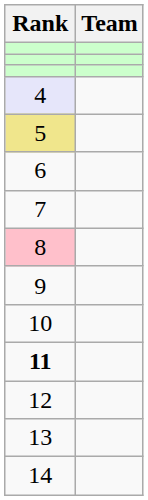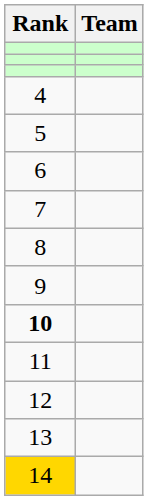(40, 94) lavender background -> (40, 94) no background
(40, 132) khaki background -> (40, 132) no background
(40, 247) pink background -> (40, 247) no background
(40, 323) normal -> (40, 323) bold
(40, 361) bold -> (40, 361) normal
(40, 475) no background -> (40, 475) gold background
